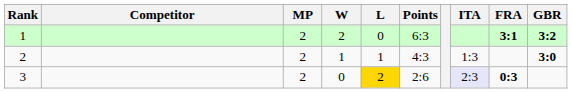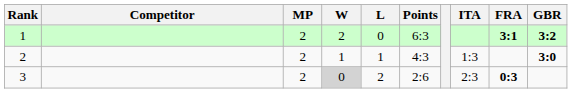(342, 77) no background -> (342, 77) lightgrey background
(380, 77) gold background -> (380, 77) no background
(470, 77) lavender background -> (470, 77) no background
